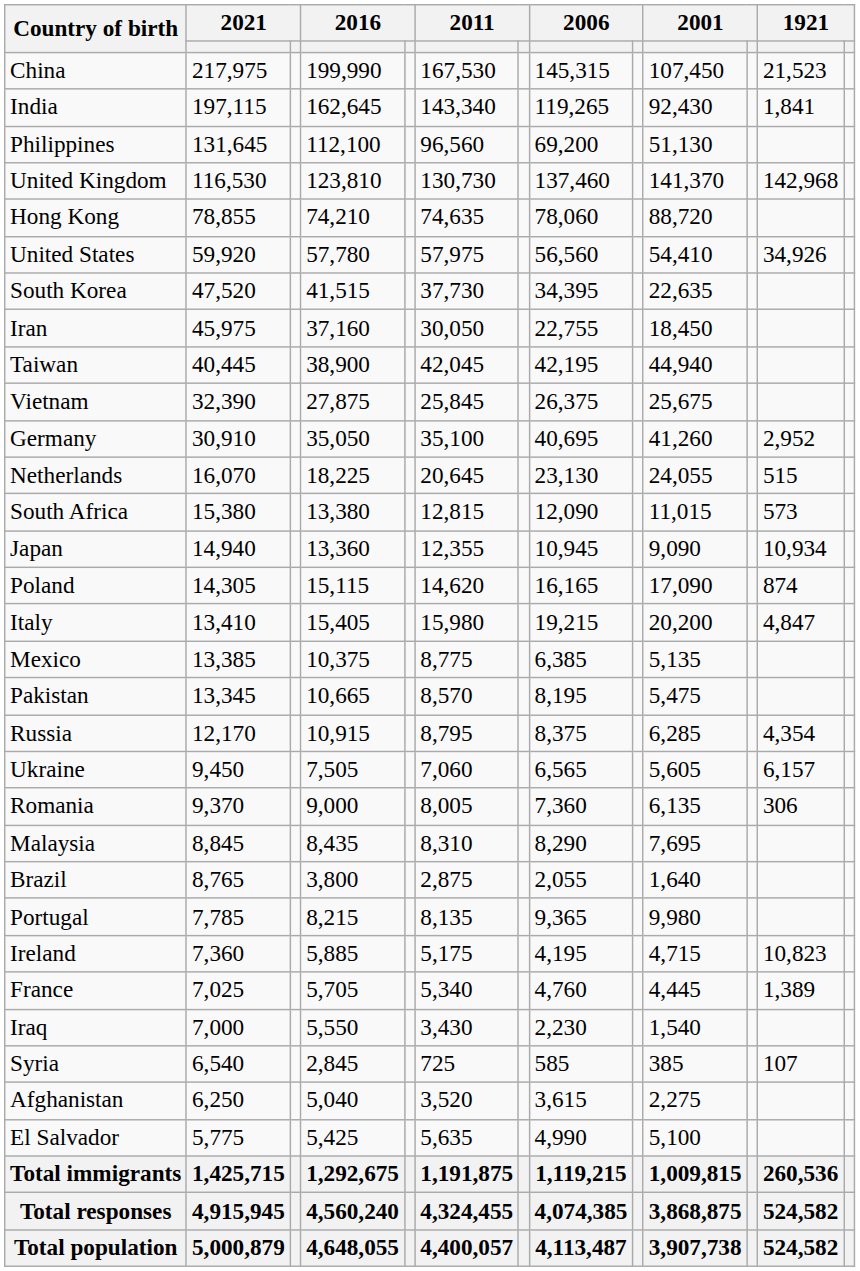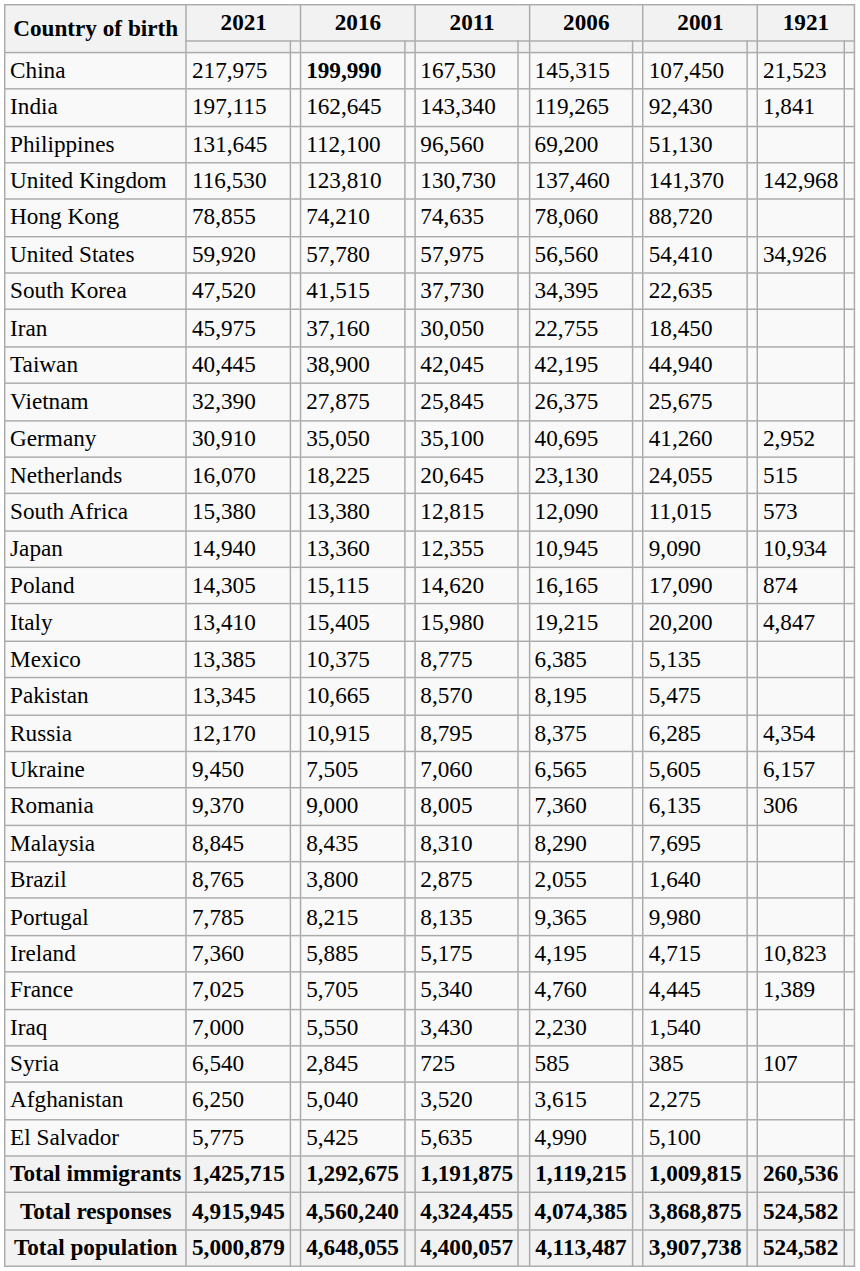(344, 70) normal -> (344, 70) bold
